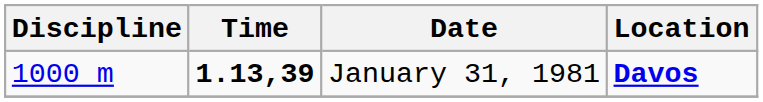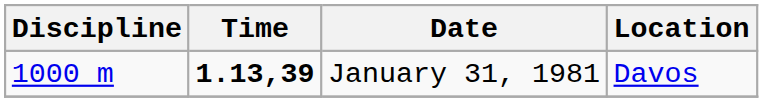(656, 74) bold -> (656, 74) normal
